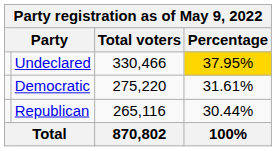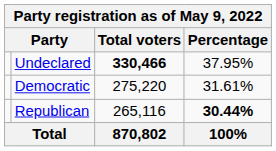(139, 63) normal -> (139, 63) bold
(228, 63) gold background -> (228, 63) no background
(228, 110) normal -> (228, 110) bold
